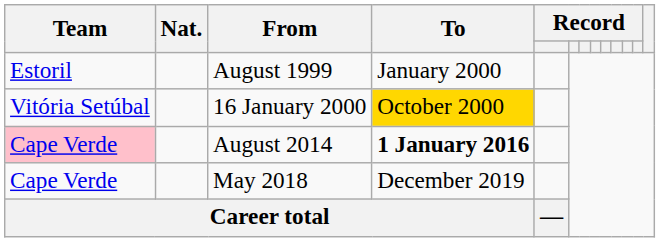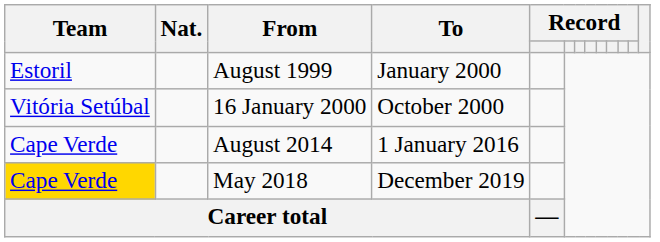(441, 107) gold background -> (441, 107) no background
(64, 143) pink background -> (64, 143) no background
(453, 143) bold -> (448, 143) normal
(64, 180) no background -> (64, 180) gold background
